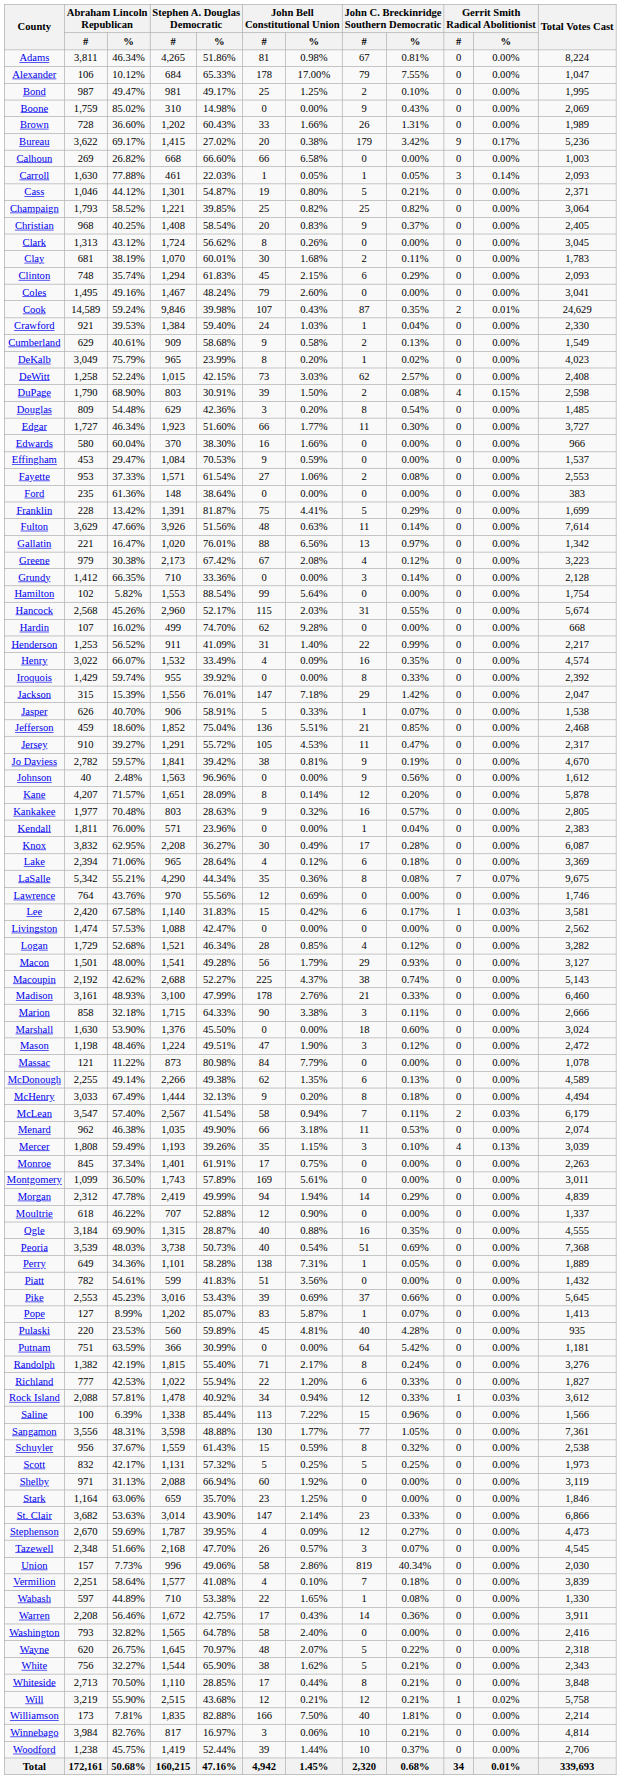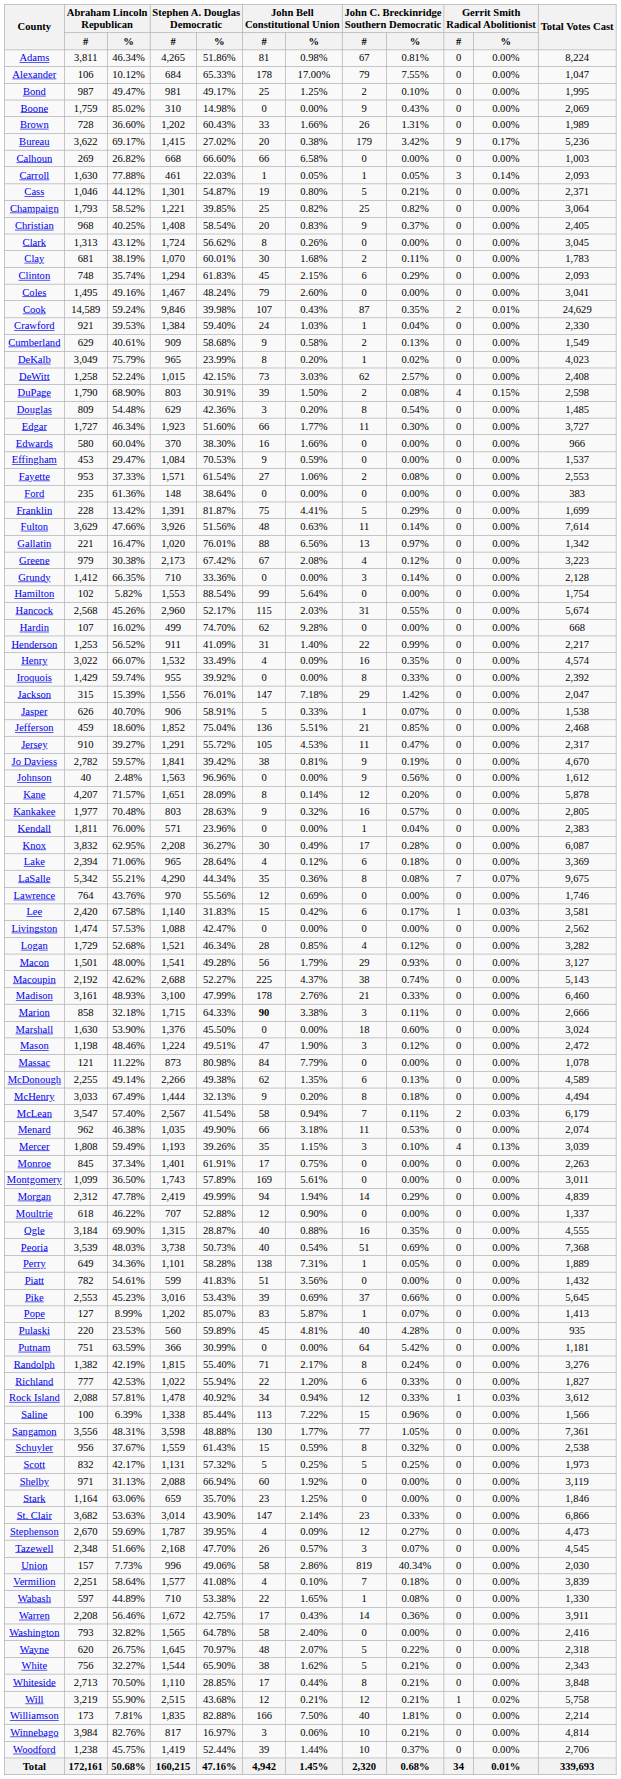(264, 1012) normal -> (264, 1012) bold
